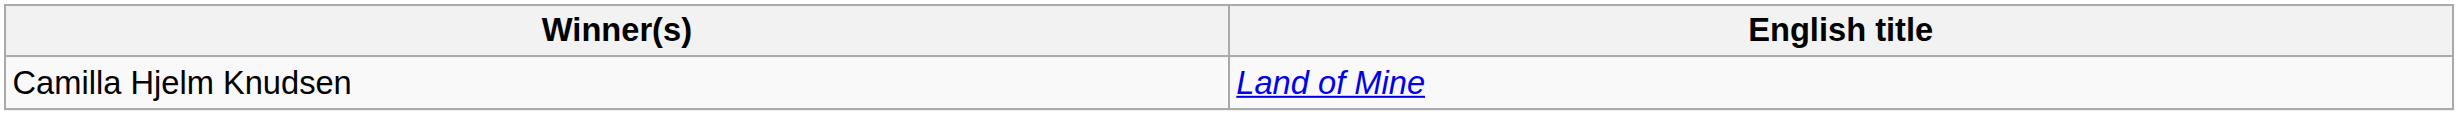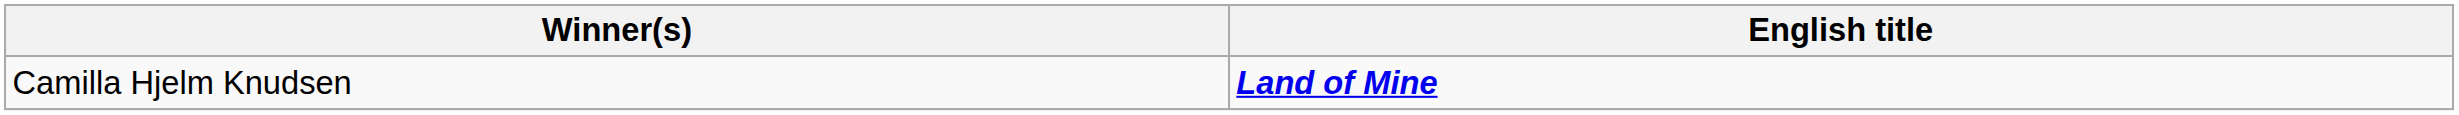(1331, 82) normal -> (1337, 82) bold
